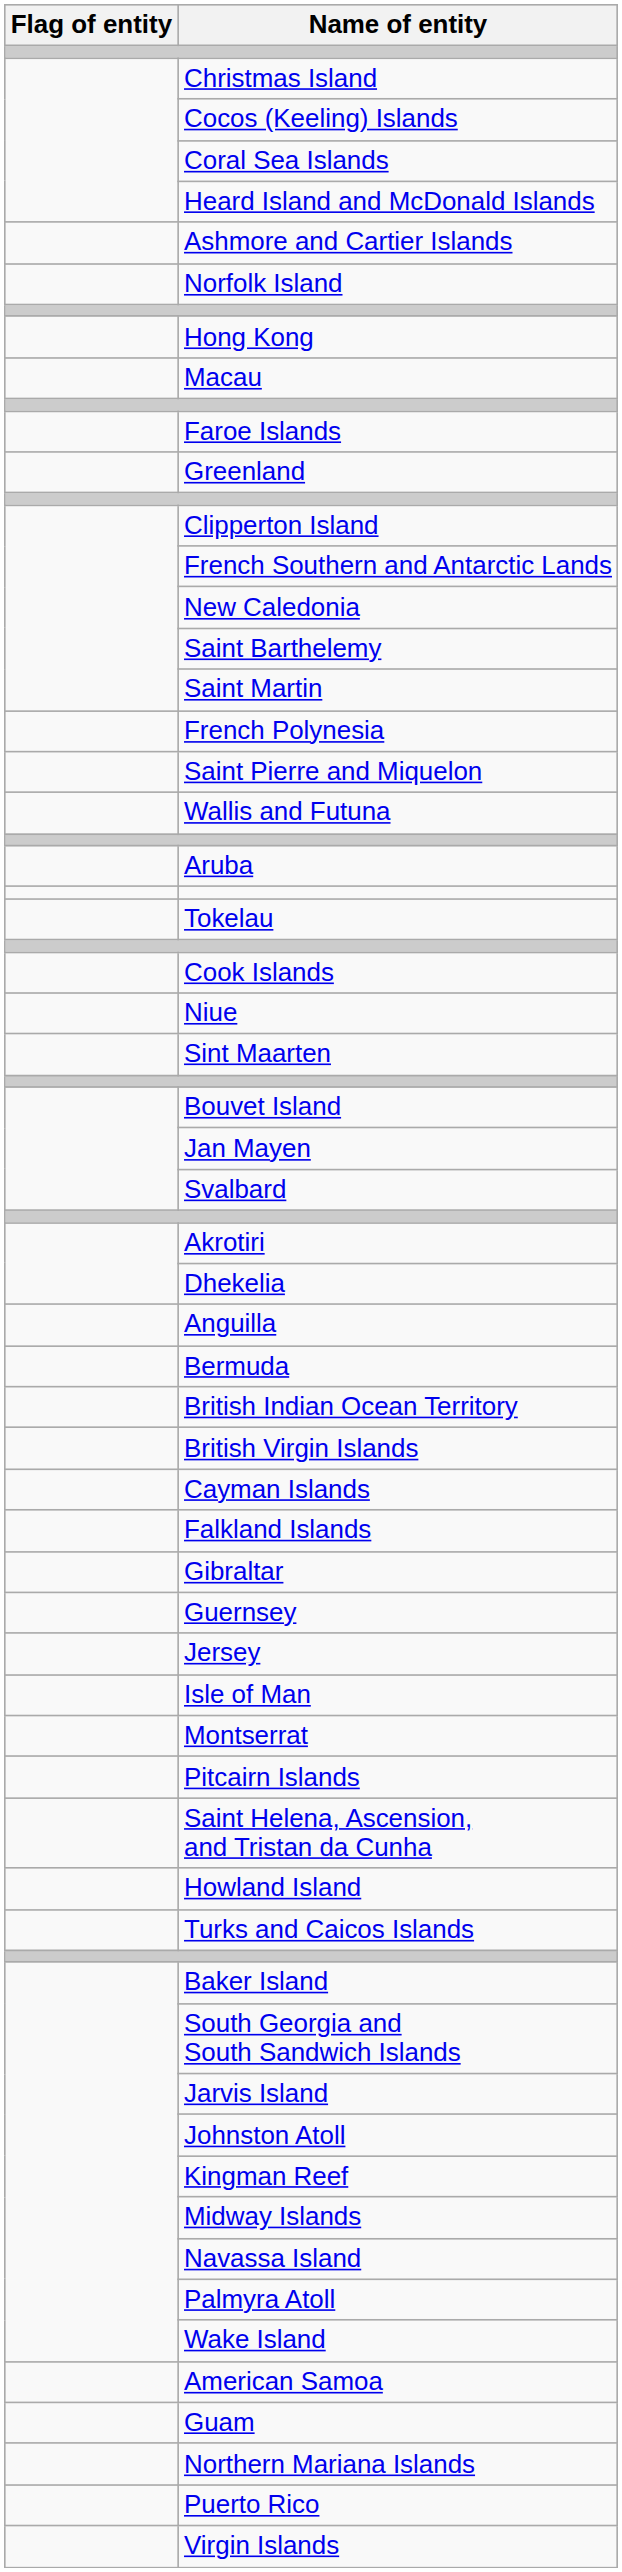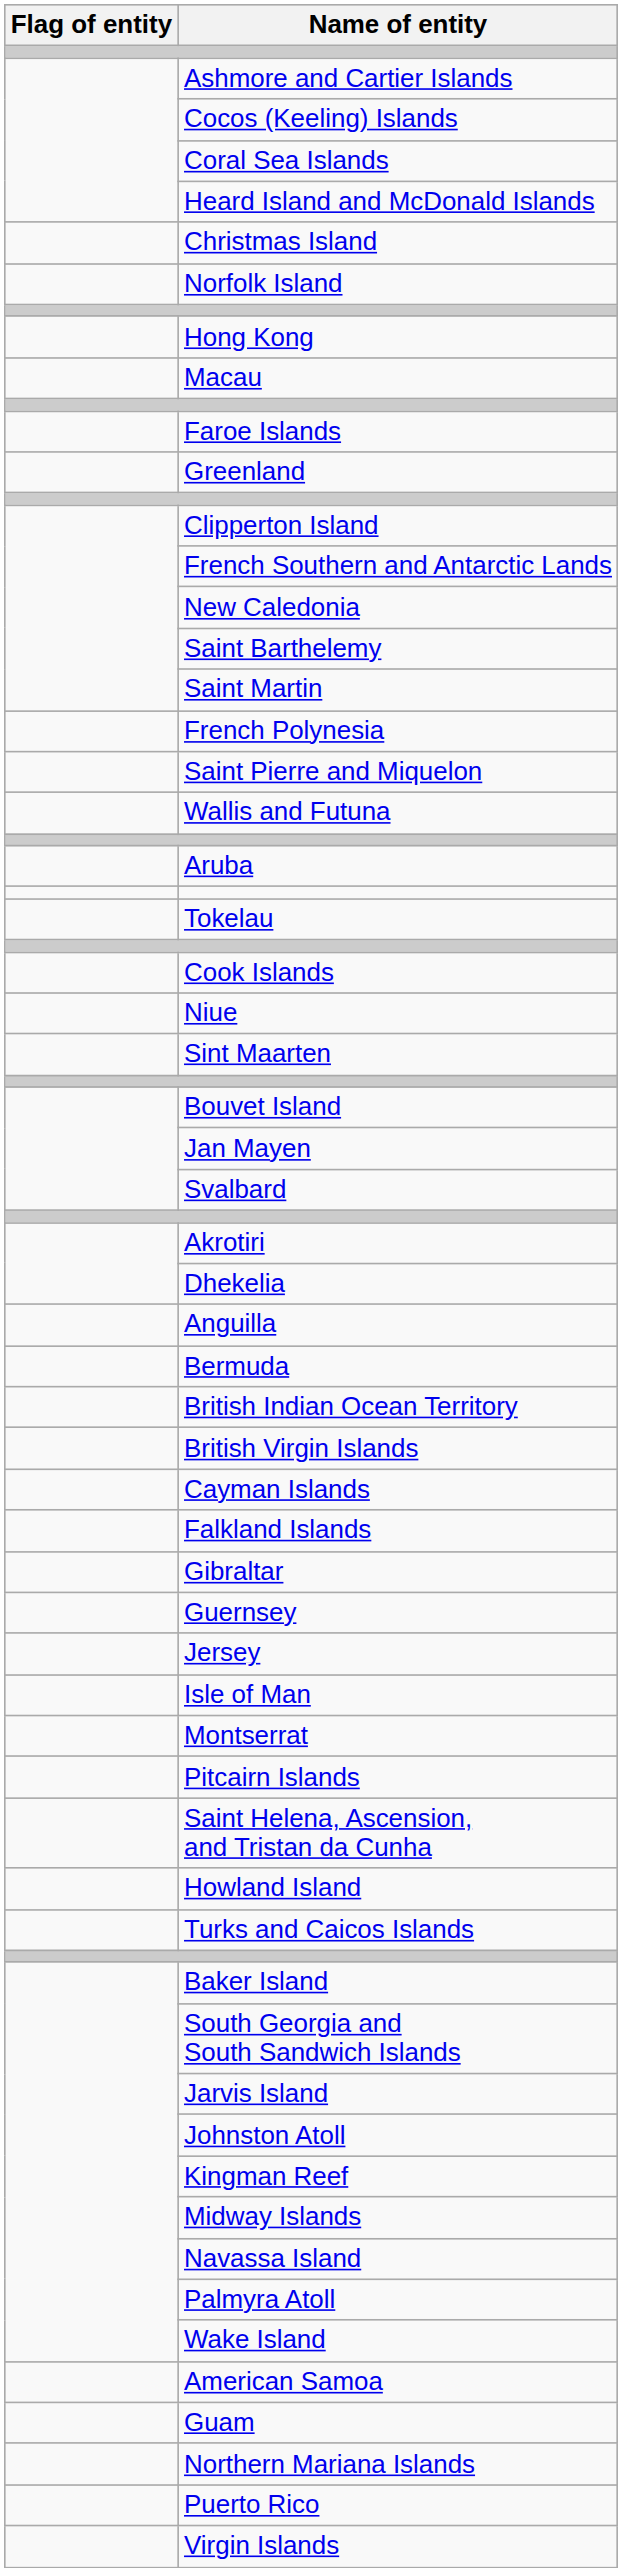(281, 78) Christmas Island -> (348, 78) Ashmore and Cartier Islands
(348, 242) Ashmore and Cartier Islands -> (281, 242) Christmas Island
